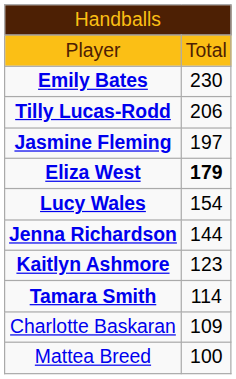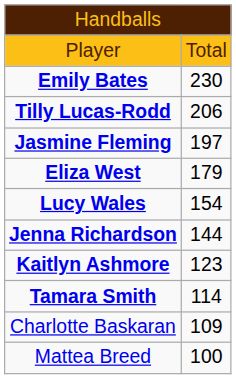(206, 173) bold -> (206, 173) normal
